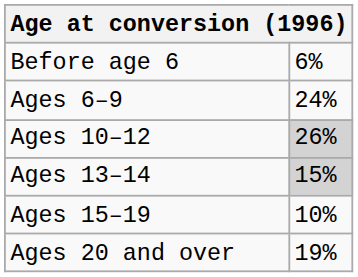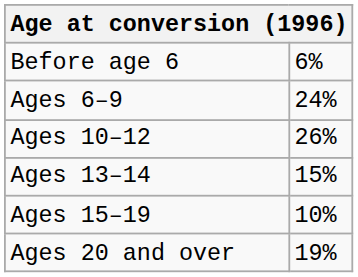(316, 138) lightgrey background -> (316, 138) no background
(316, 177) lightgrey background -> (316, 177) no background
